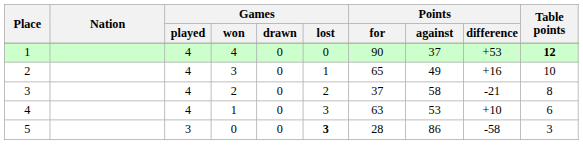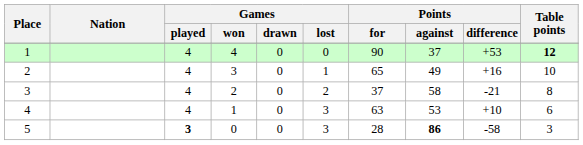(188, 129) normal -> (188, 129) bold
(326, 129) bold -> (326, 129) normal
(435, 129) normal -> (435, 129) bold
